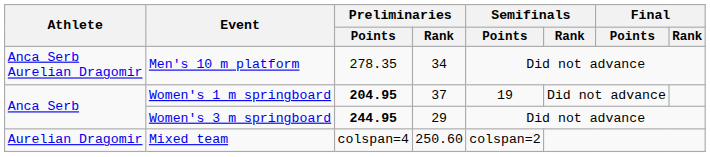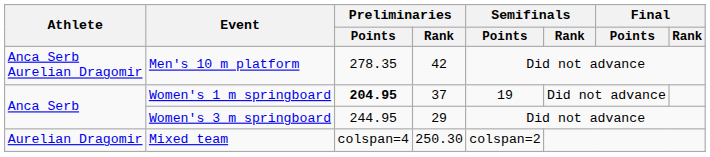(439, 65) 34 -> (439, 65) 42
(373, 118) bold -> (373, 118) normal
(439, 140) 250.60 -> (439, 140) 250.30
